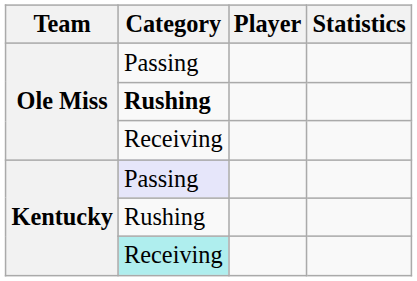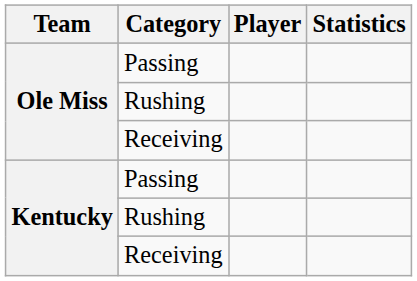(167, 101) bold -> (165, 101) normal
(161, 178) lavender background -> (161, 178) no background
(173, 255) paleturquoise background -> (173, 255) no background
